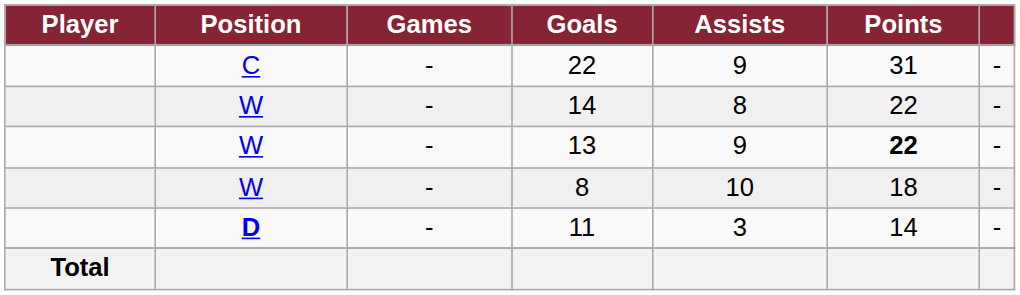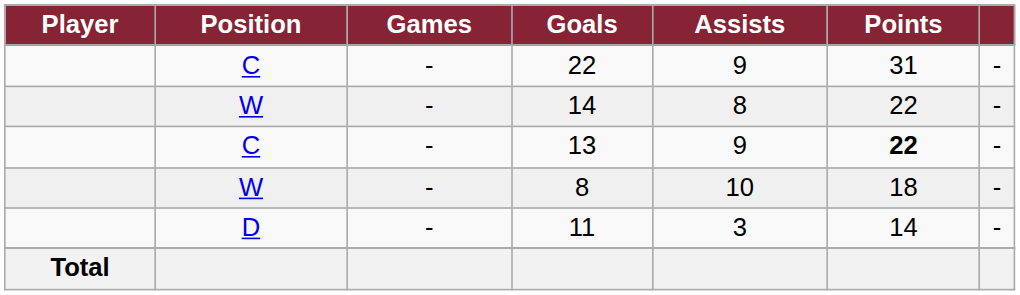(251, 146) W -> (251, 146) C
(251, 227) bold -> (251, 227) normal
